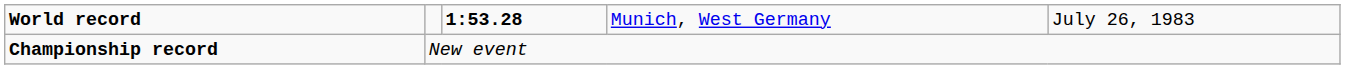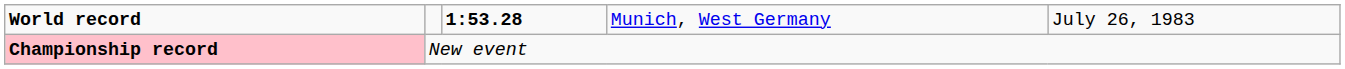(114, 50) no background -> (114, 50) pink background
